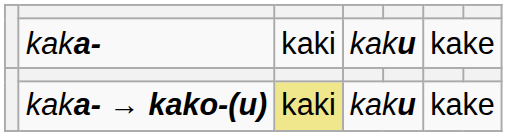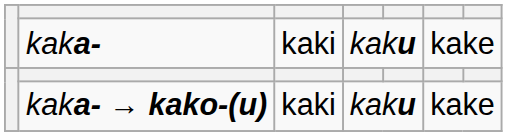(309, 105) khaki background -> (309, 105) no background
